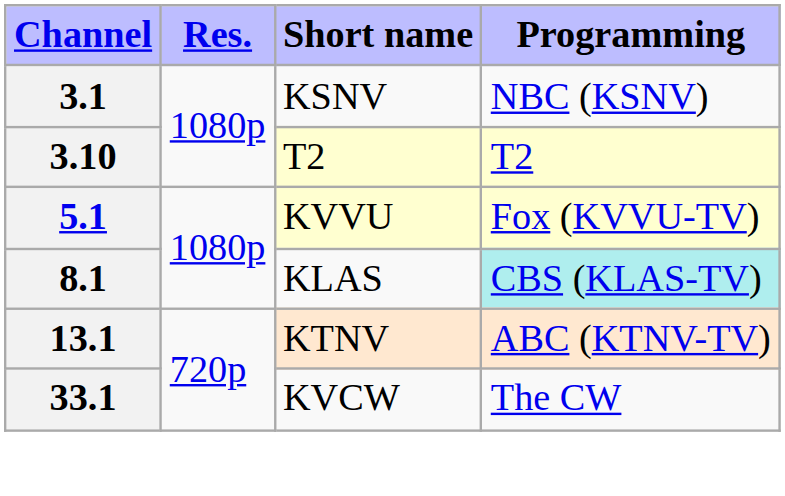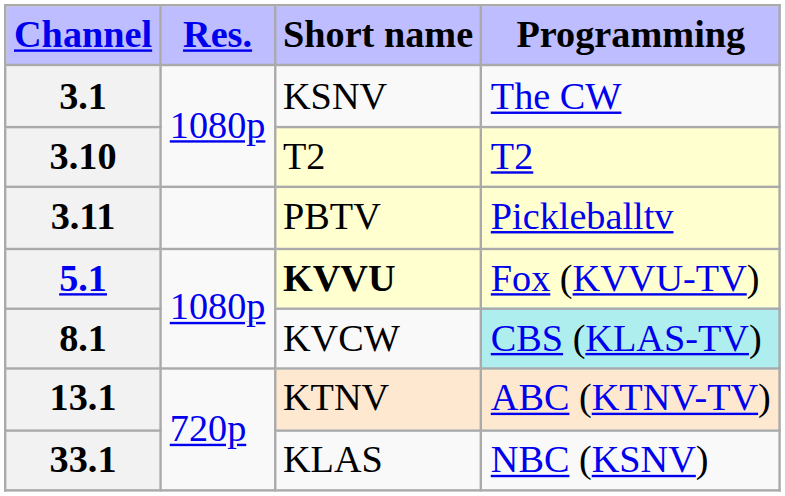(600, 95) NBC (KSNV) -> (556, 95) The CW
+ row: (83, 216)
(338, 216) normal -> (339, 277) bold
(333, 277) KLAS -> (341, 338) KVCW
(341, 398) KVCW -> (333, 459) KLAS
(556, 398) The CW -> (600, 459) NBC (KSNV)
